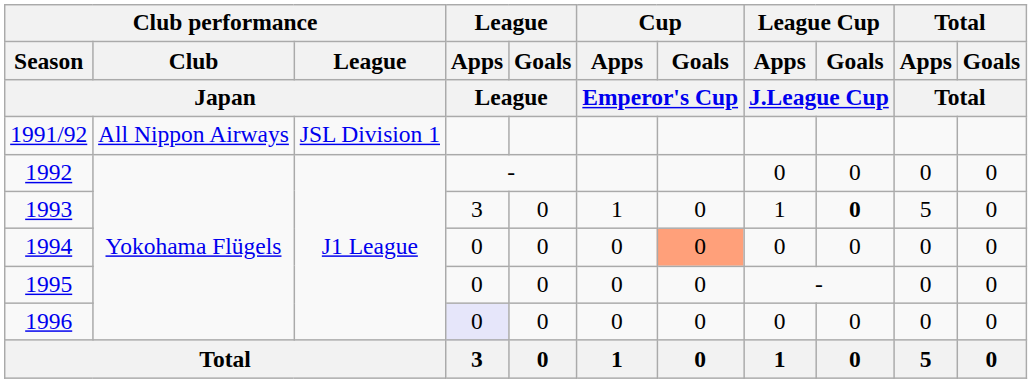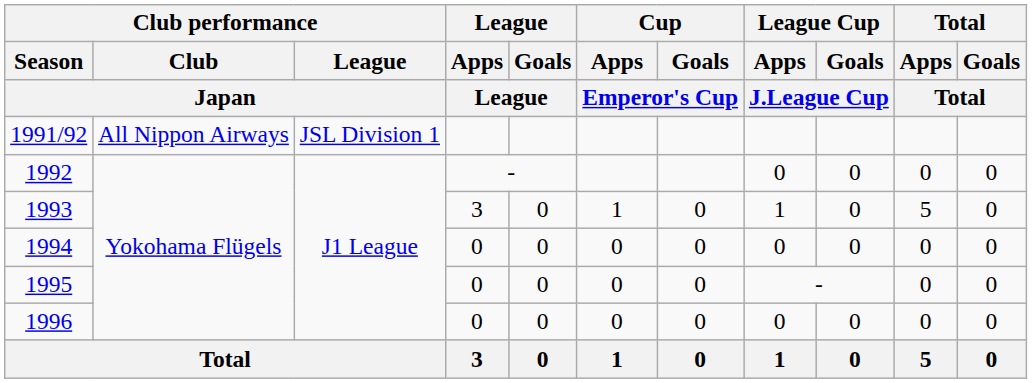(855, 209) bold -> (855, 209) normal
(700, 246) lightsalmon background -> (700, 246) no background
(477, 321) lavender background -> (477, 321) no background
